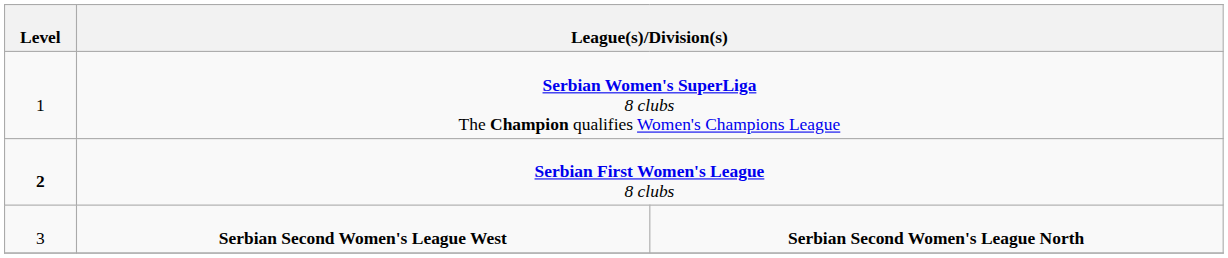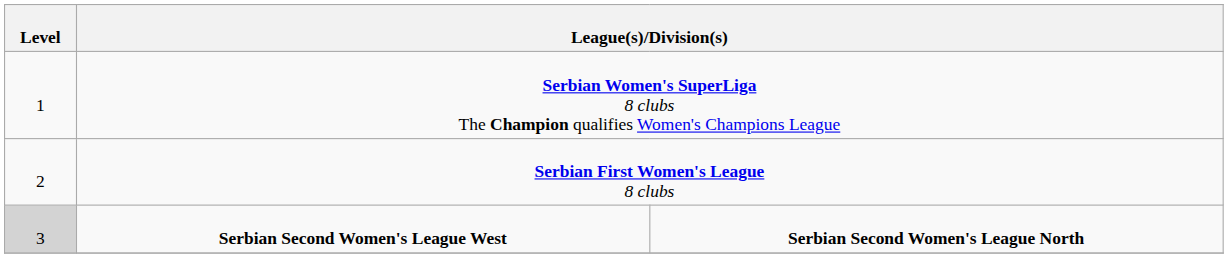(40, 181) bold -> (40, 181) normal
(40, 238) no background -> (40, 238) lightgrey background
